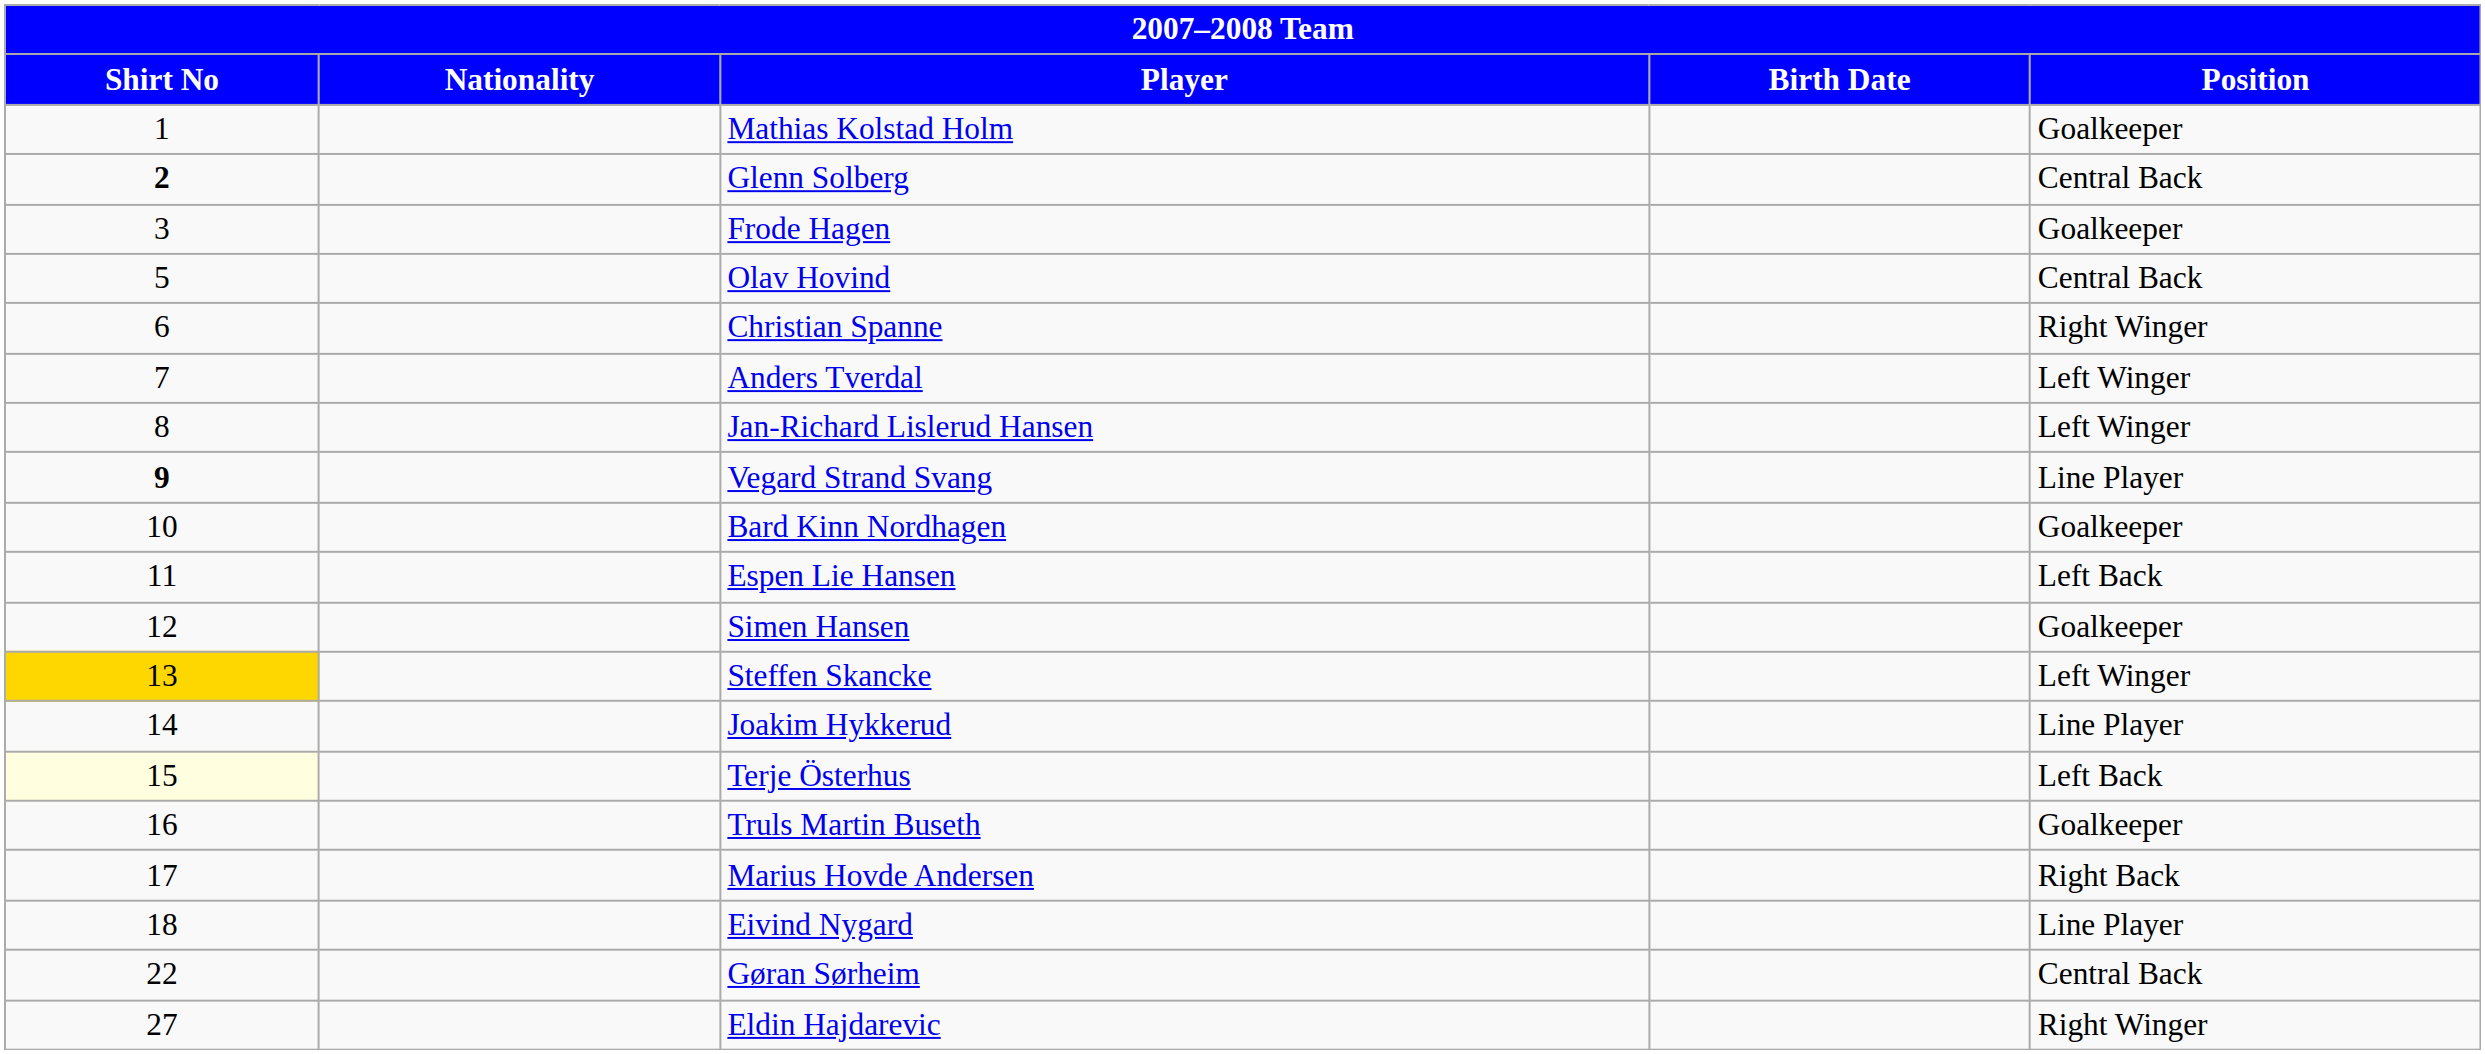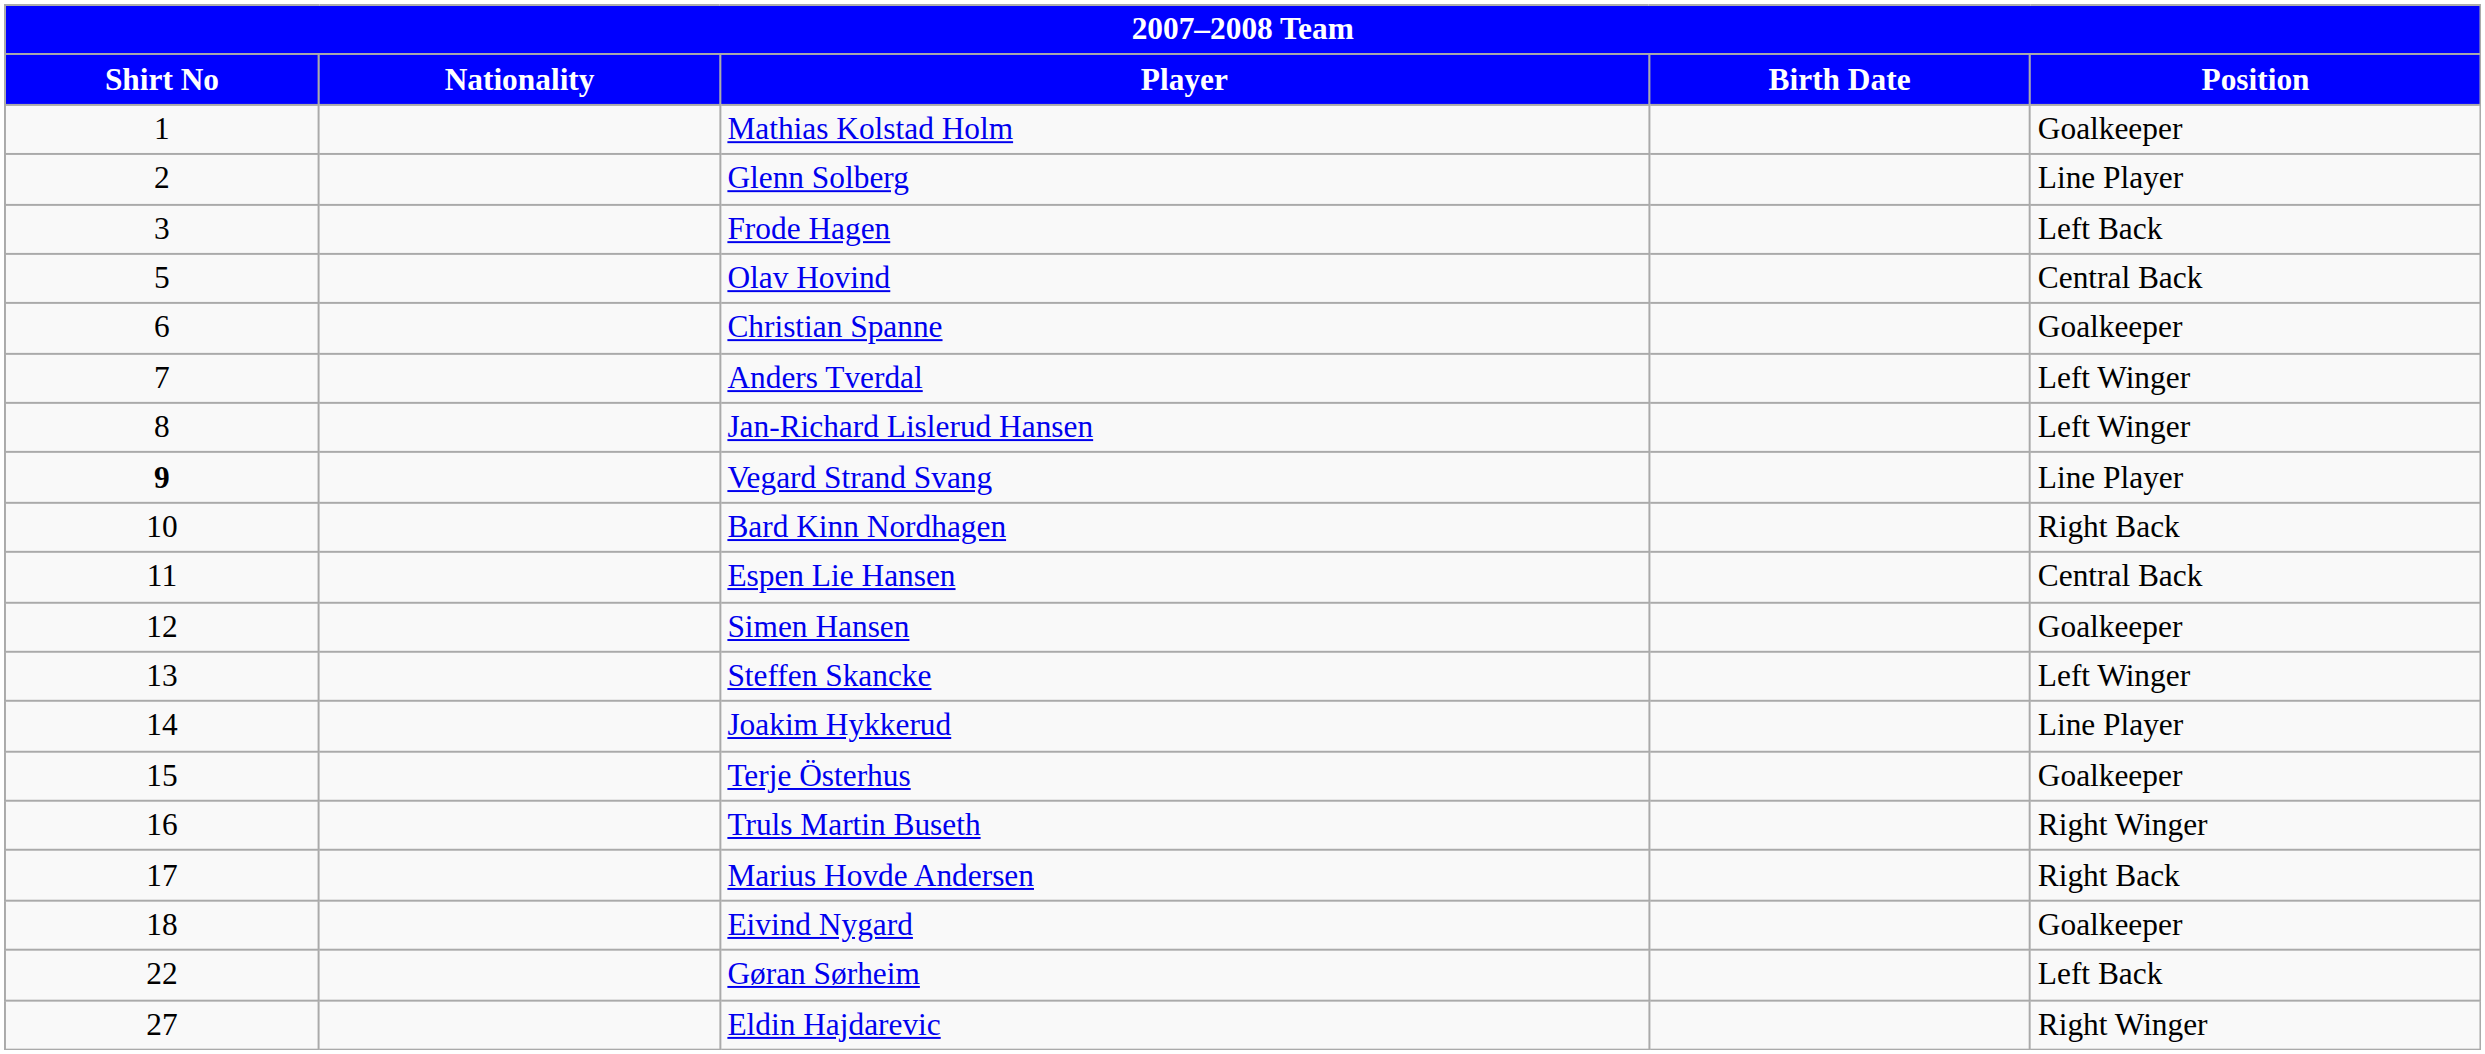(162, 178) bold -> (162, 178) normal
(2120, 178) Central Back -> (2111, 178) Line Player
(2110, 228) Goalkeeper -> (2100, 228) Left Back
(2123, 327) Right Winger -> (2110, 327) Goalkeeper
(2110, 526) Goalkeeper -> (2109, 526) Right Back
(2100, 576) Left Back -> (2120, 576) Central Back
(162, 675) gold background -> (162, 675) no background
(162, 775) lightyellow background -> (162, 775) no background
(2100, 775) Left Back -> (2110, 775) Goalkeeper
(2110, 825) Goalkeeper -> (2123, 825) Right Winger
(2111, 924) Line Player -> (2110, 924) Goalkeeper
(2120, 974) Central Back -> (2100, 974) Left Back
